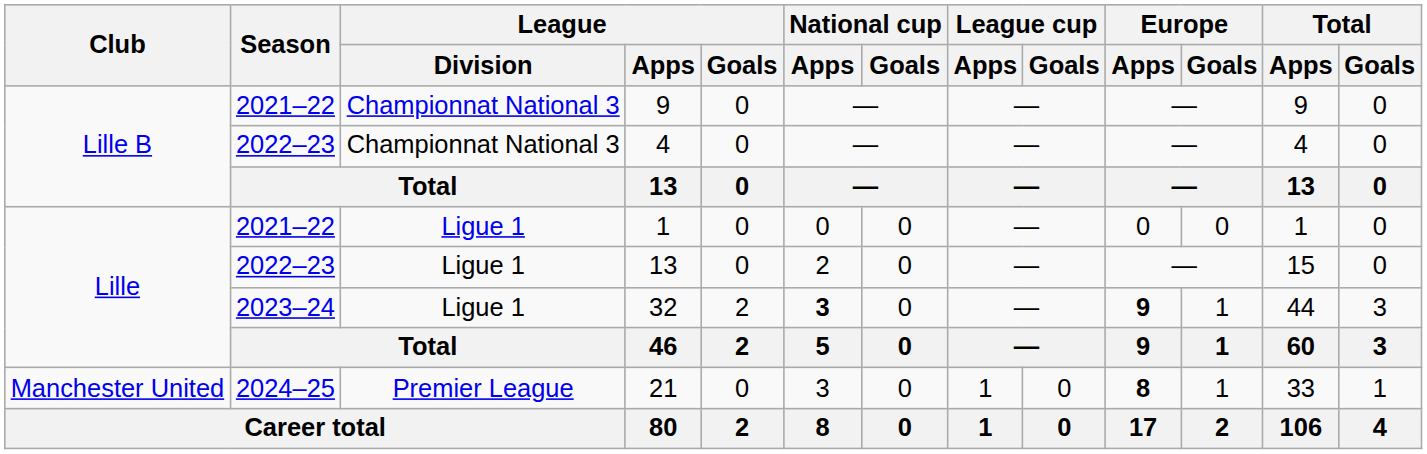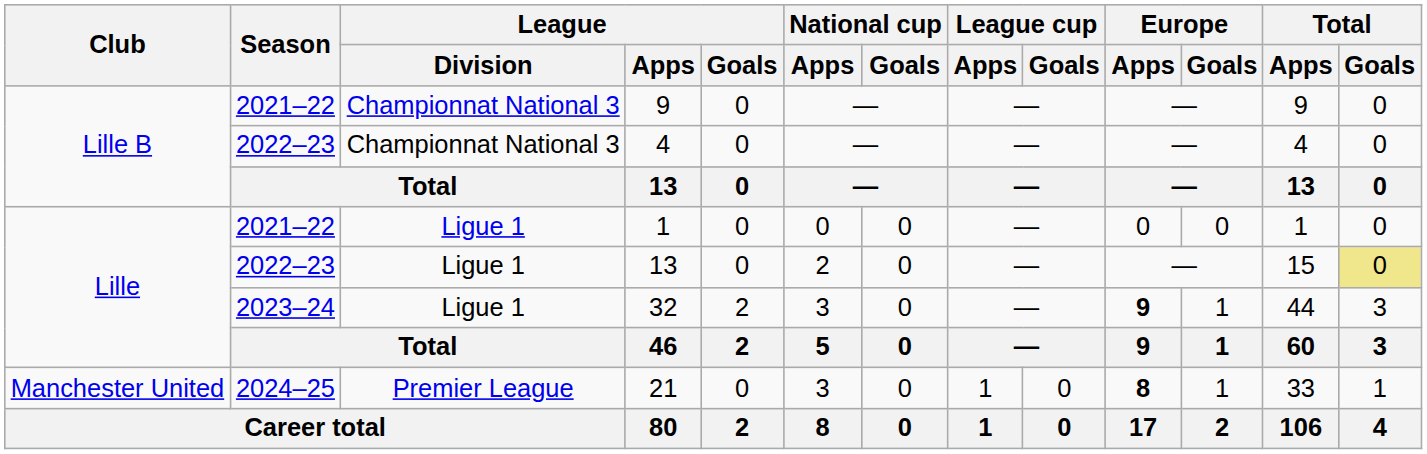(1380, 266) no background -> (1380, 266) khaki background
(823, 307) bold -> (823, 307) normal
